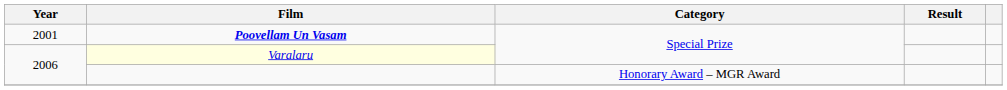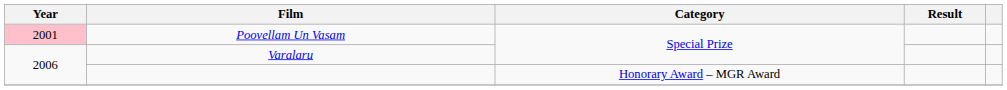(45, 34) no background -> (45, 34) pink background
(291, 34) bold -> (291, 34) normal
(291, 54) lightyellow background -> (291, 54) no background
